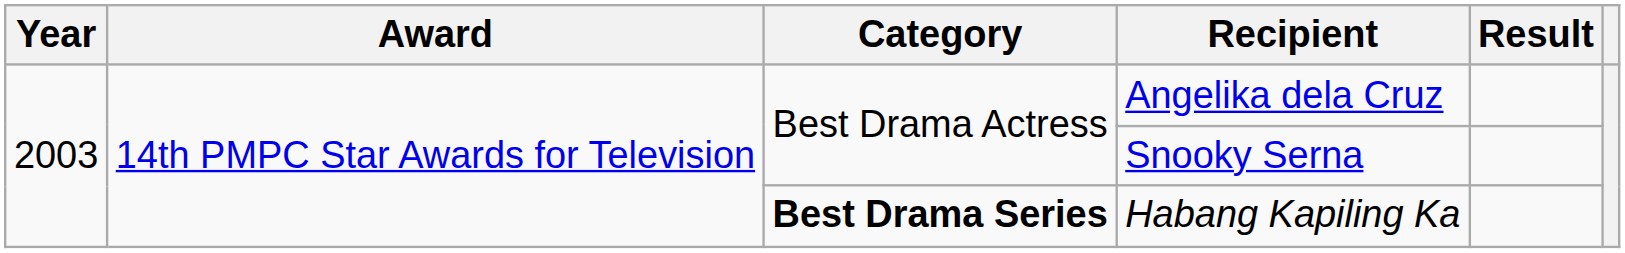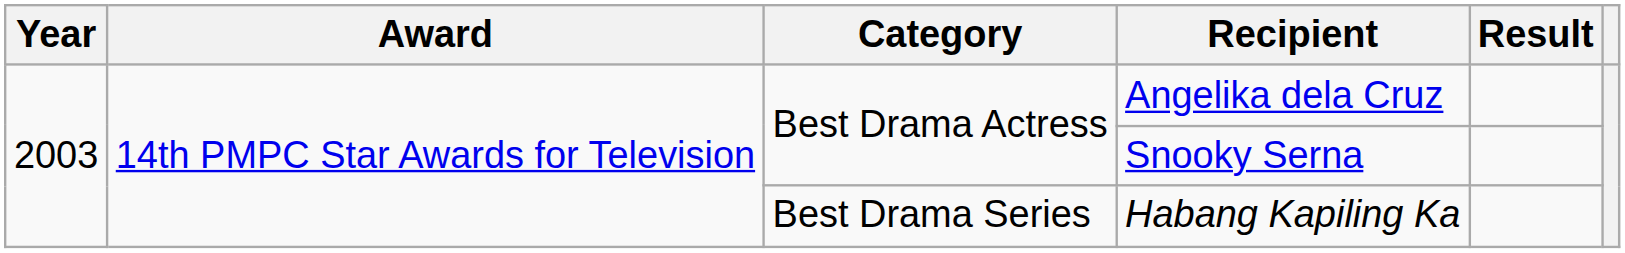(940, 214) bold -> (932, 214) normal
